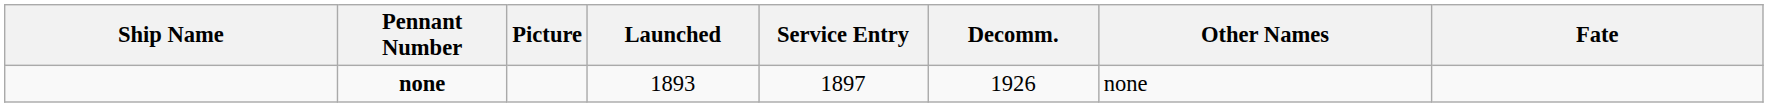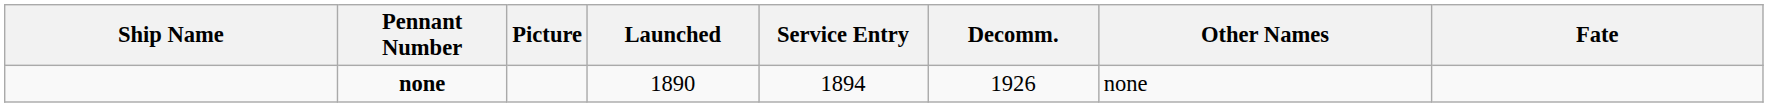(673, 83) 1893 -> (673, 83) 1890
(843, 83) 1897 -> (843, 83) 1894
